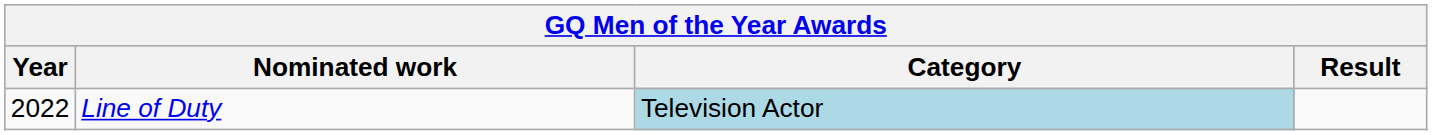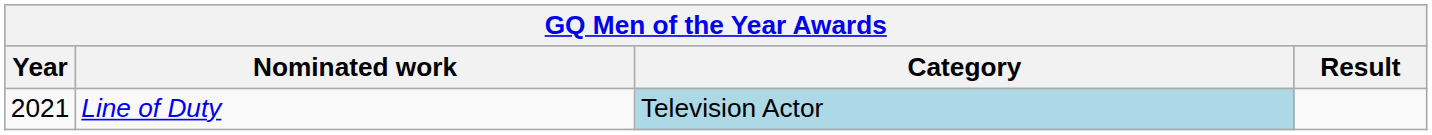(40, 108) 2022 -> (40, 108) 2021
